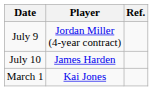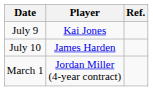(85, 36) Jordan Miller (4-year contract) -> (85, 30) Kai Jones
(85, 77) Kai Jones -> (85, 71) Jordan Miller (4-year contract)
